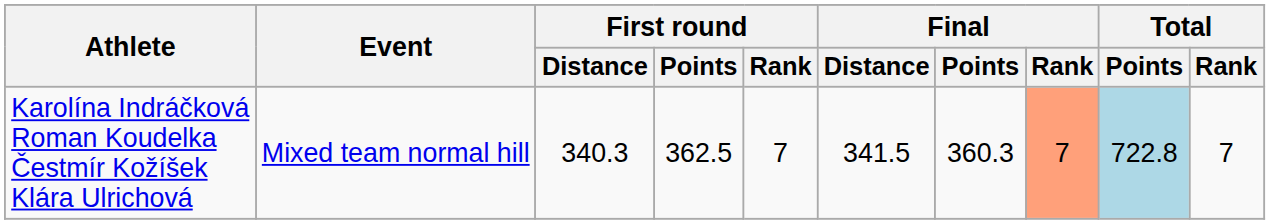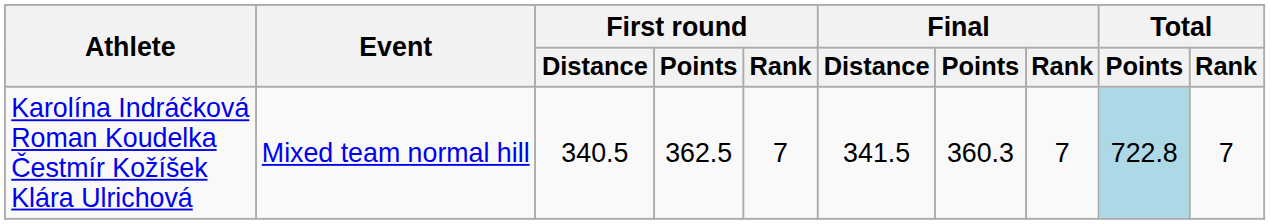(595, 153) 340.3 -> (595, 153) 340.5
(1062, 153) lightsalmon background -> (1062, 153) no background
